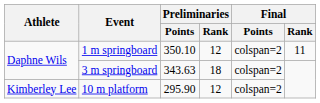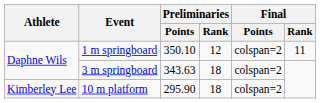(215, 89) 12 -> (215, 89) 18
